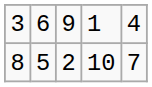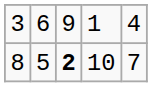(69, 63) normal -> (69, 63) bold
